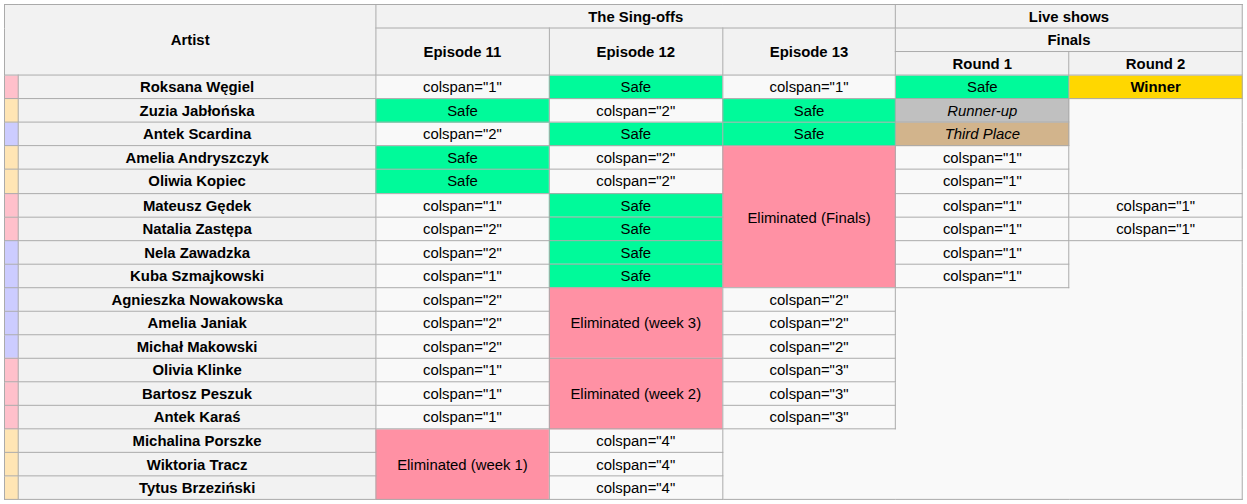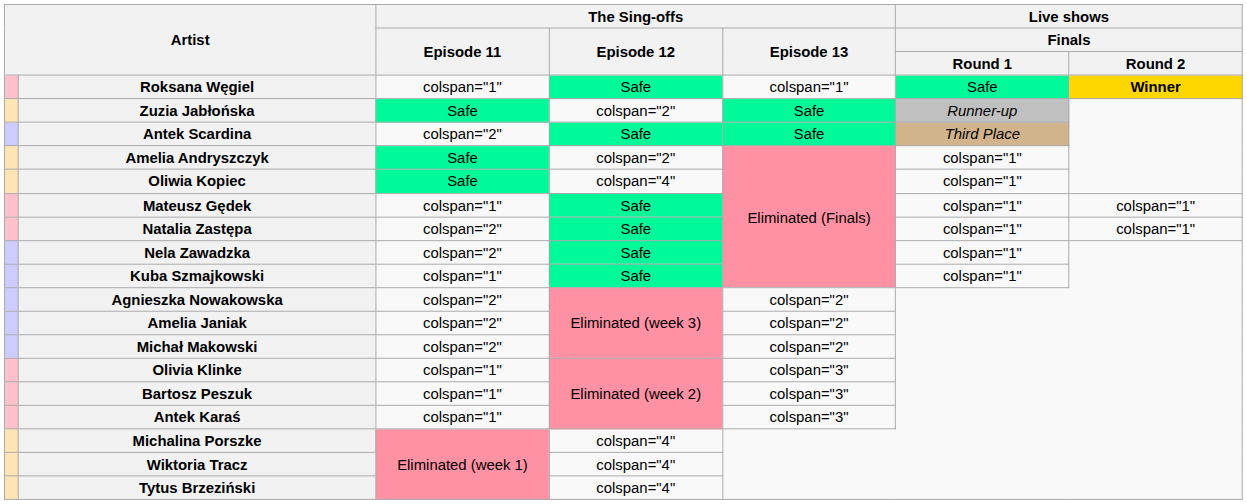(636, 182) colspan="2" -> (636, 182) colspan="4"
